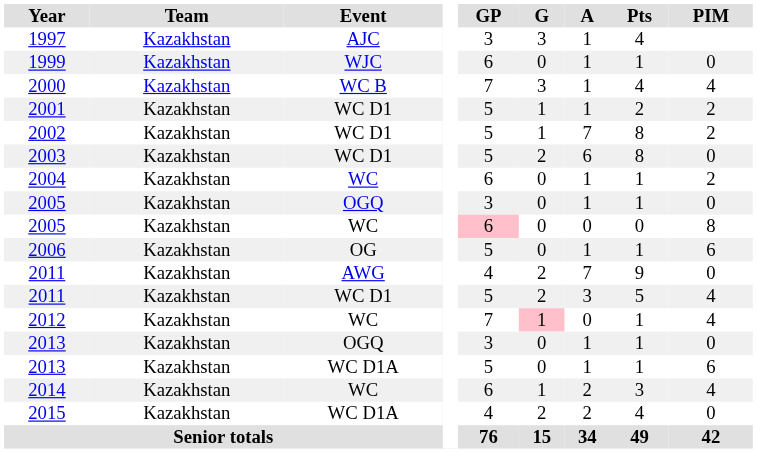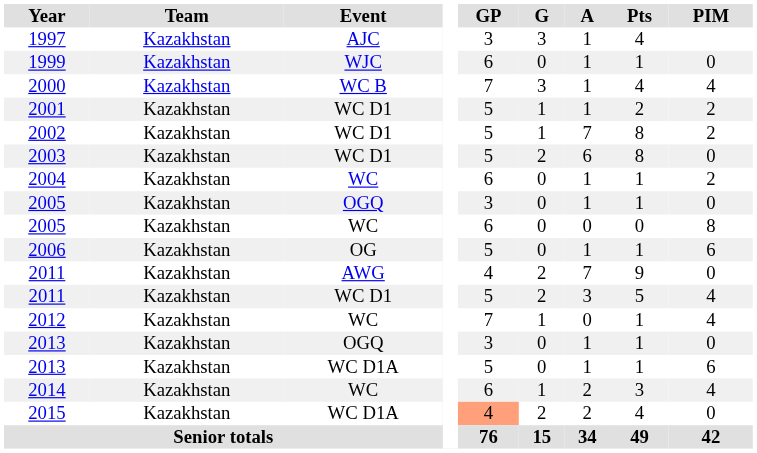(488, 226) pink background -> (488, 226) no background
(542, 319) pink background -> (542, 319) no background
(488, 413) no background -> (488, 413) lightsalmon background
